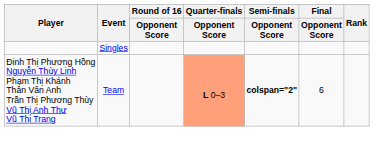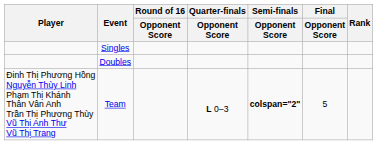+ row: (115, 62)
(214, 96) lightsalmon background -> (217, 109) no background
(321, 91) 6 -> (325, 105) 5
